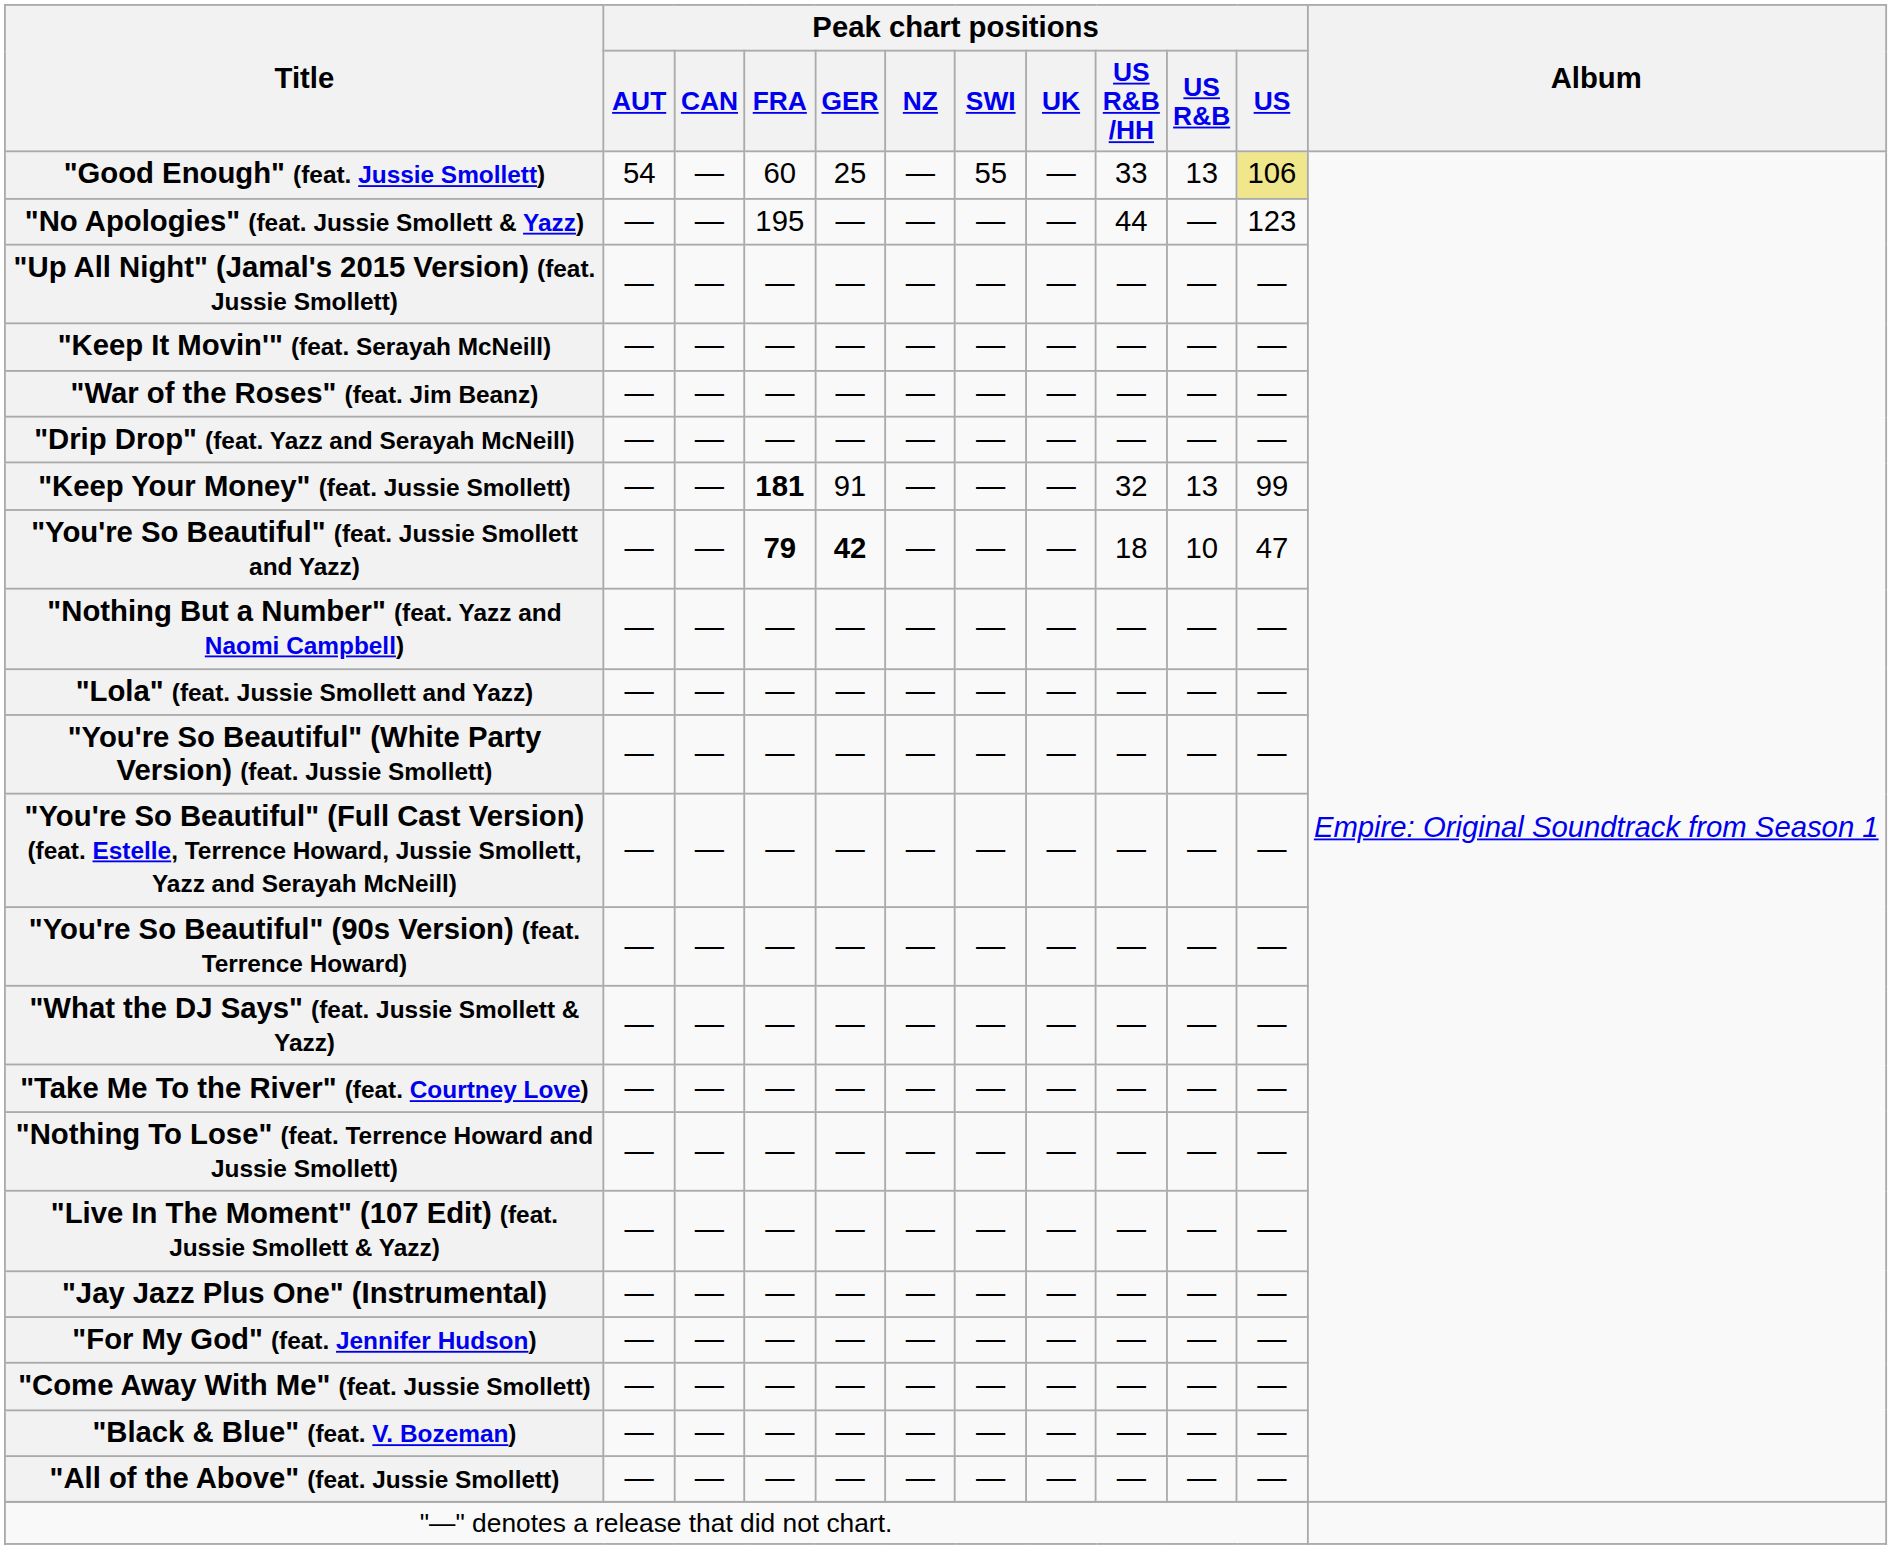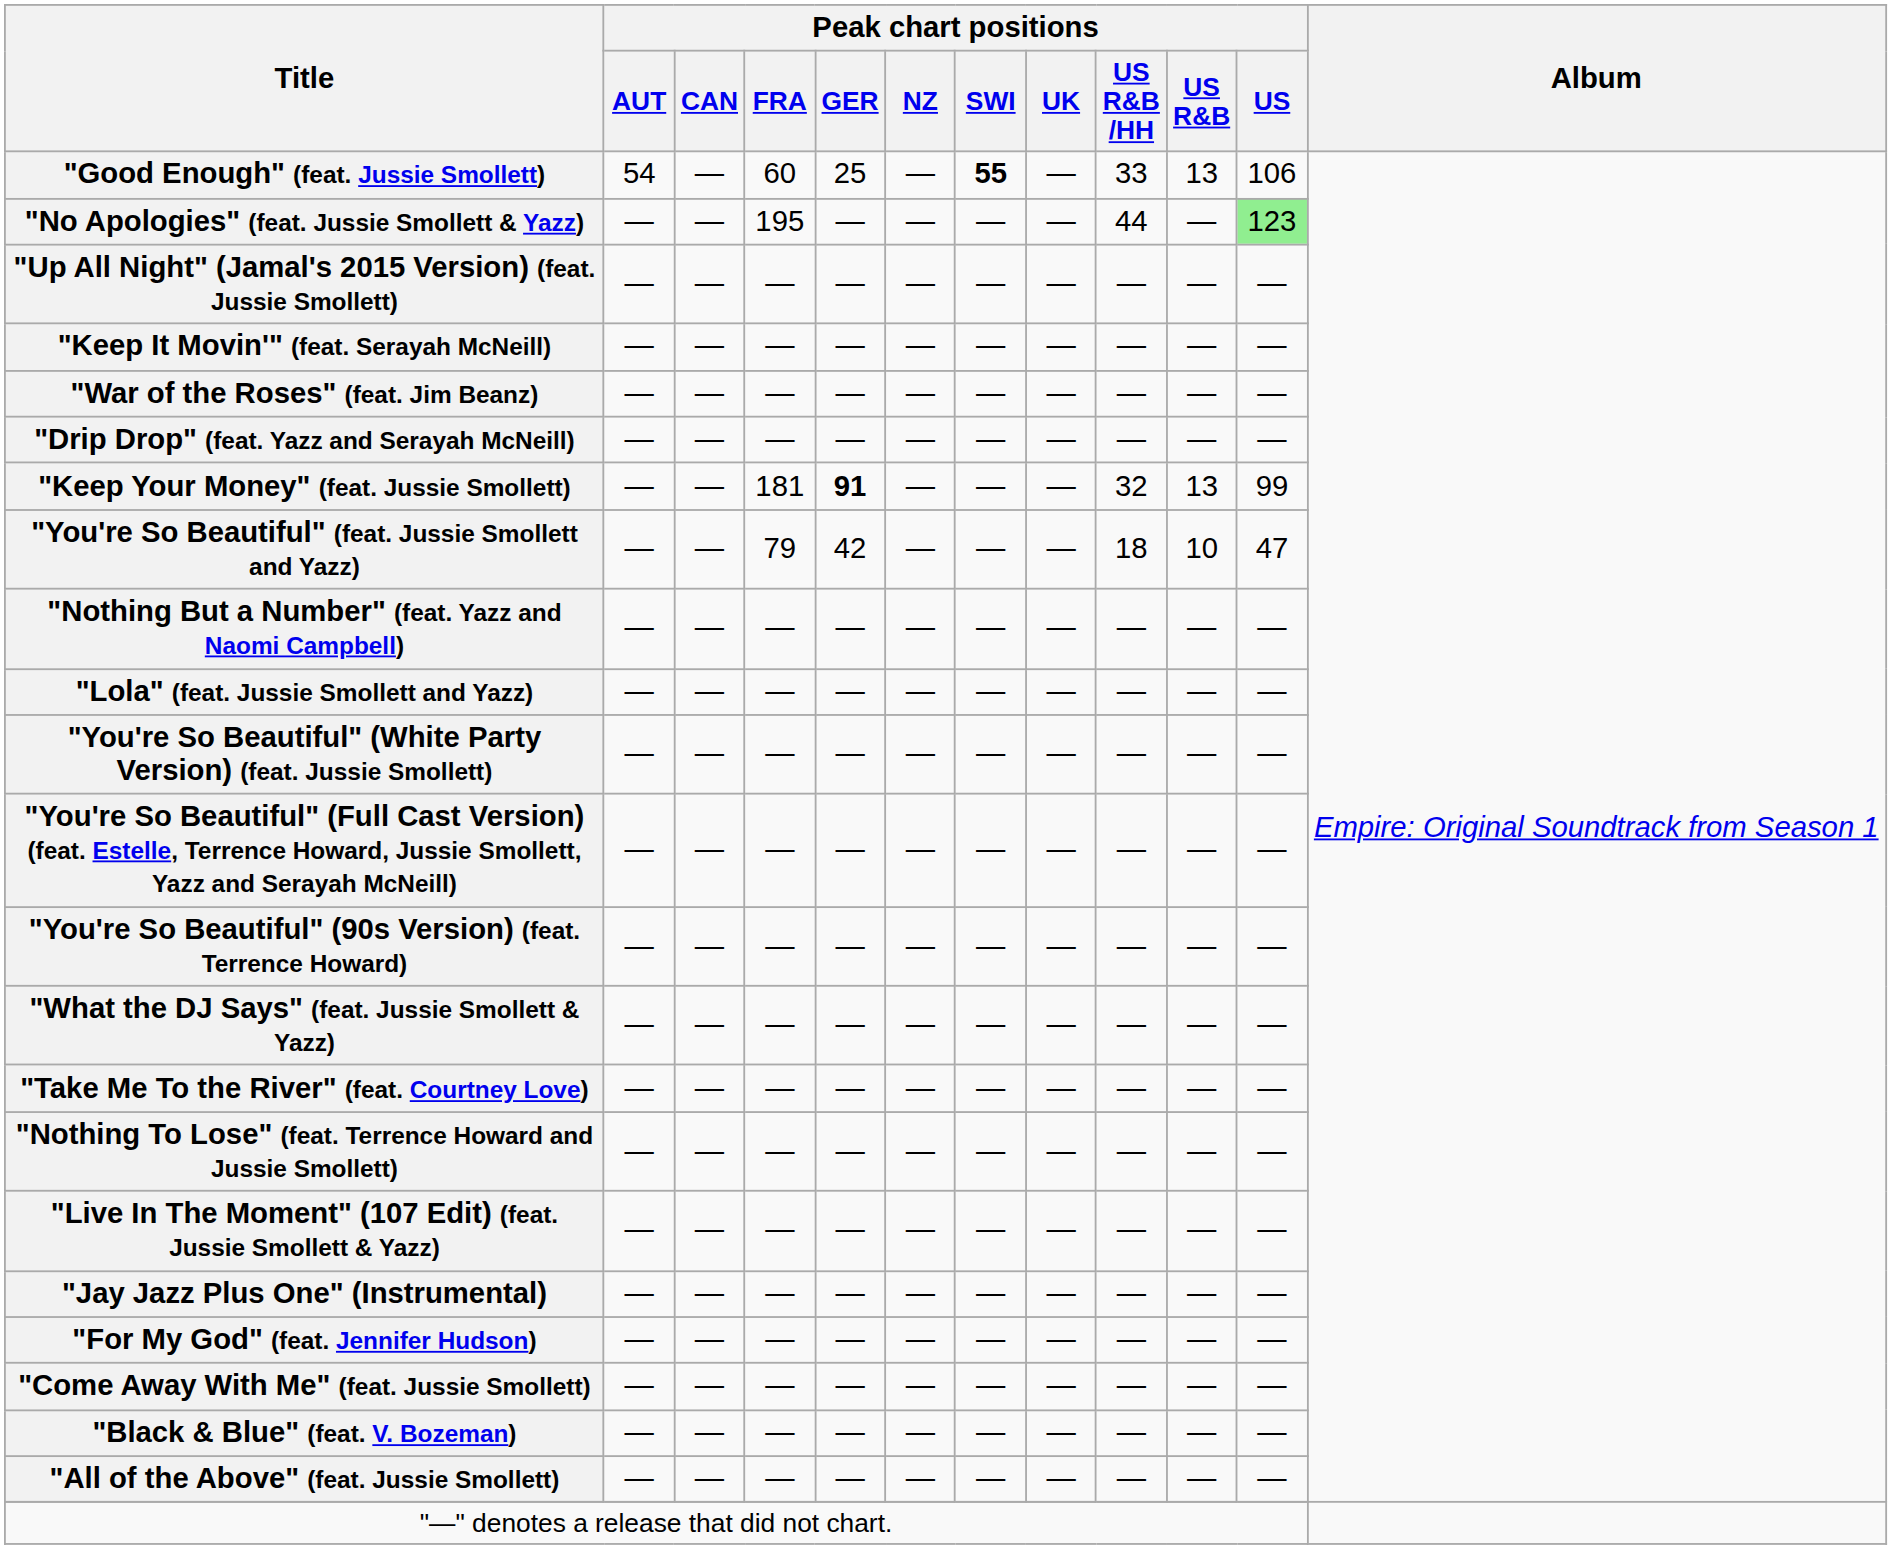(991, 174) normal -> (991, 174) bold
(1272, 174) khaki background -> (1272, 174) no background
(1272, 220) no background -> (1272, 220) lightgreen background
(780, 485) bold -> (780, 485) normal
(850, 485) normal -> (850, 485) bold
(780, 548) bold -> (780, 548) normal
(850, 548) bold -> (850, 548) normal
